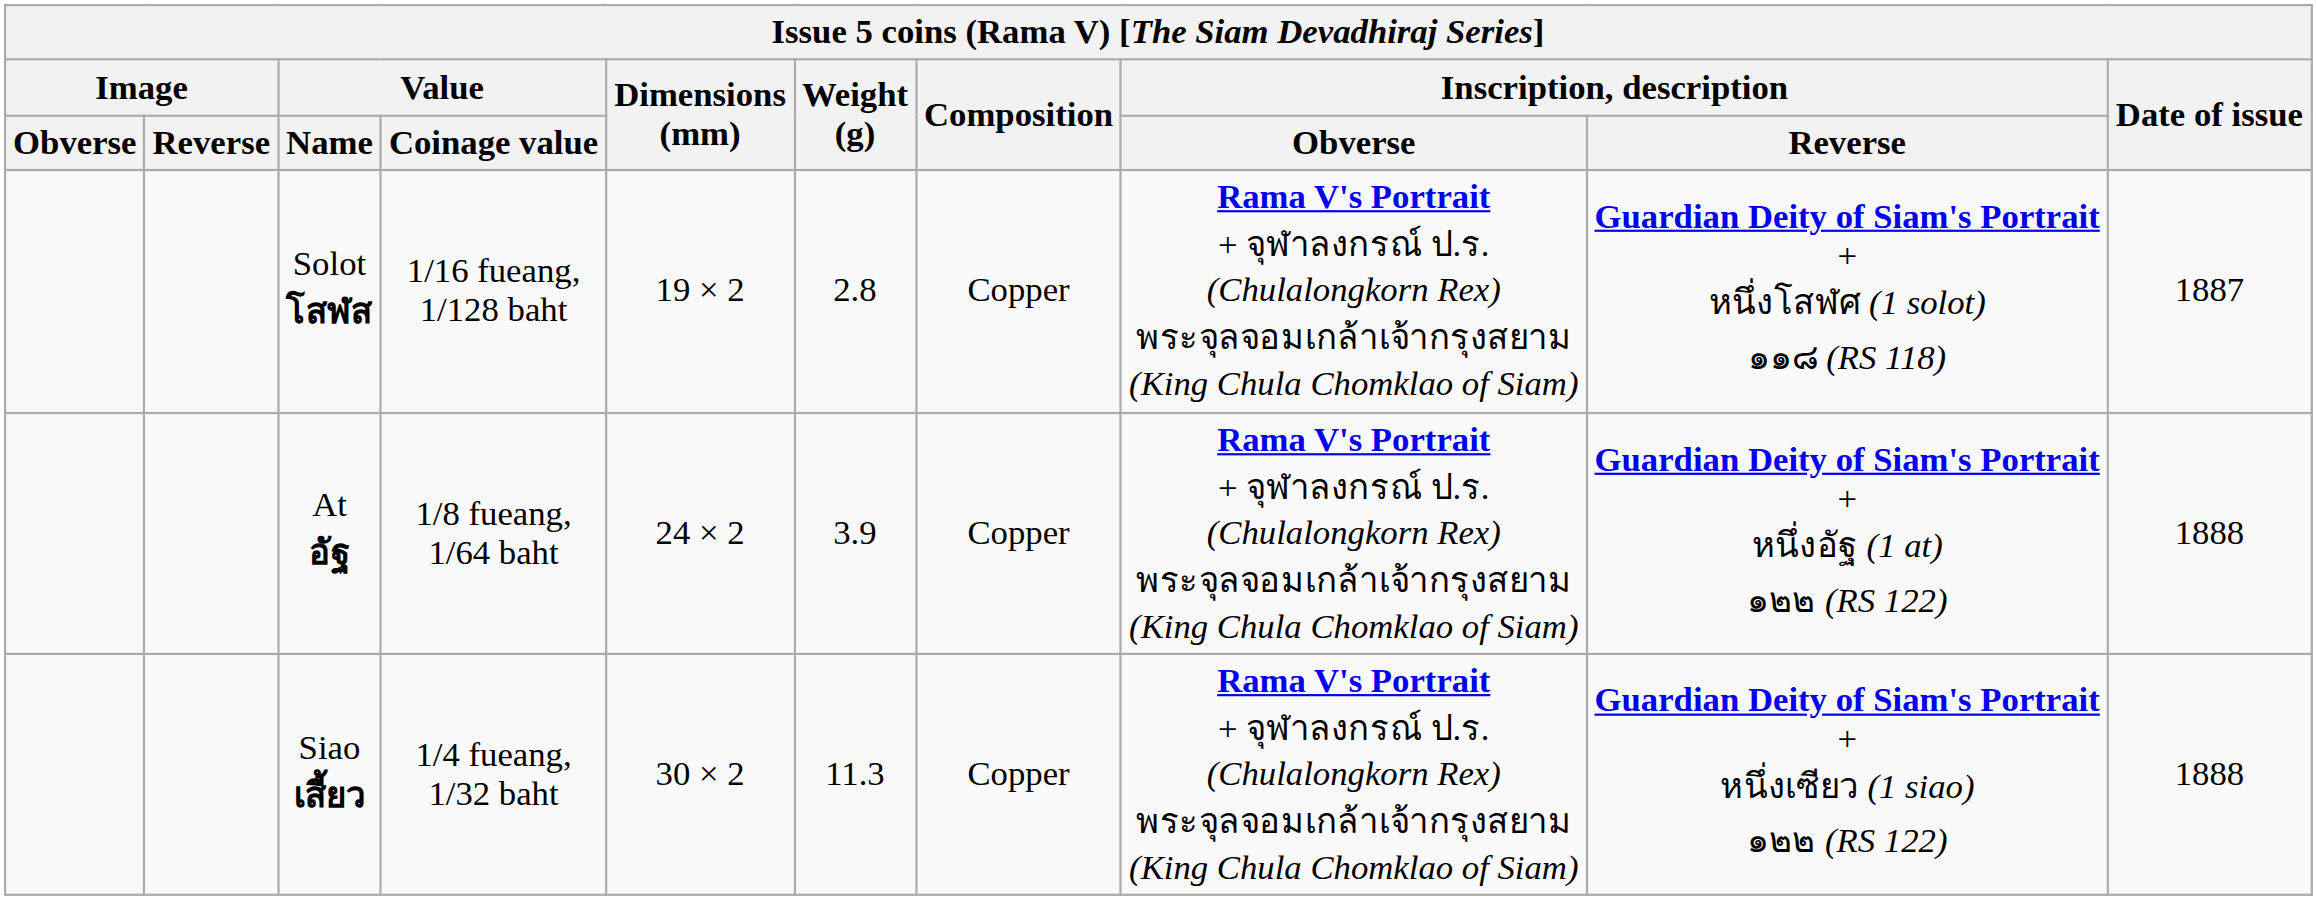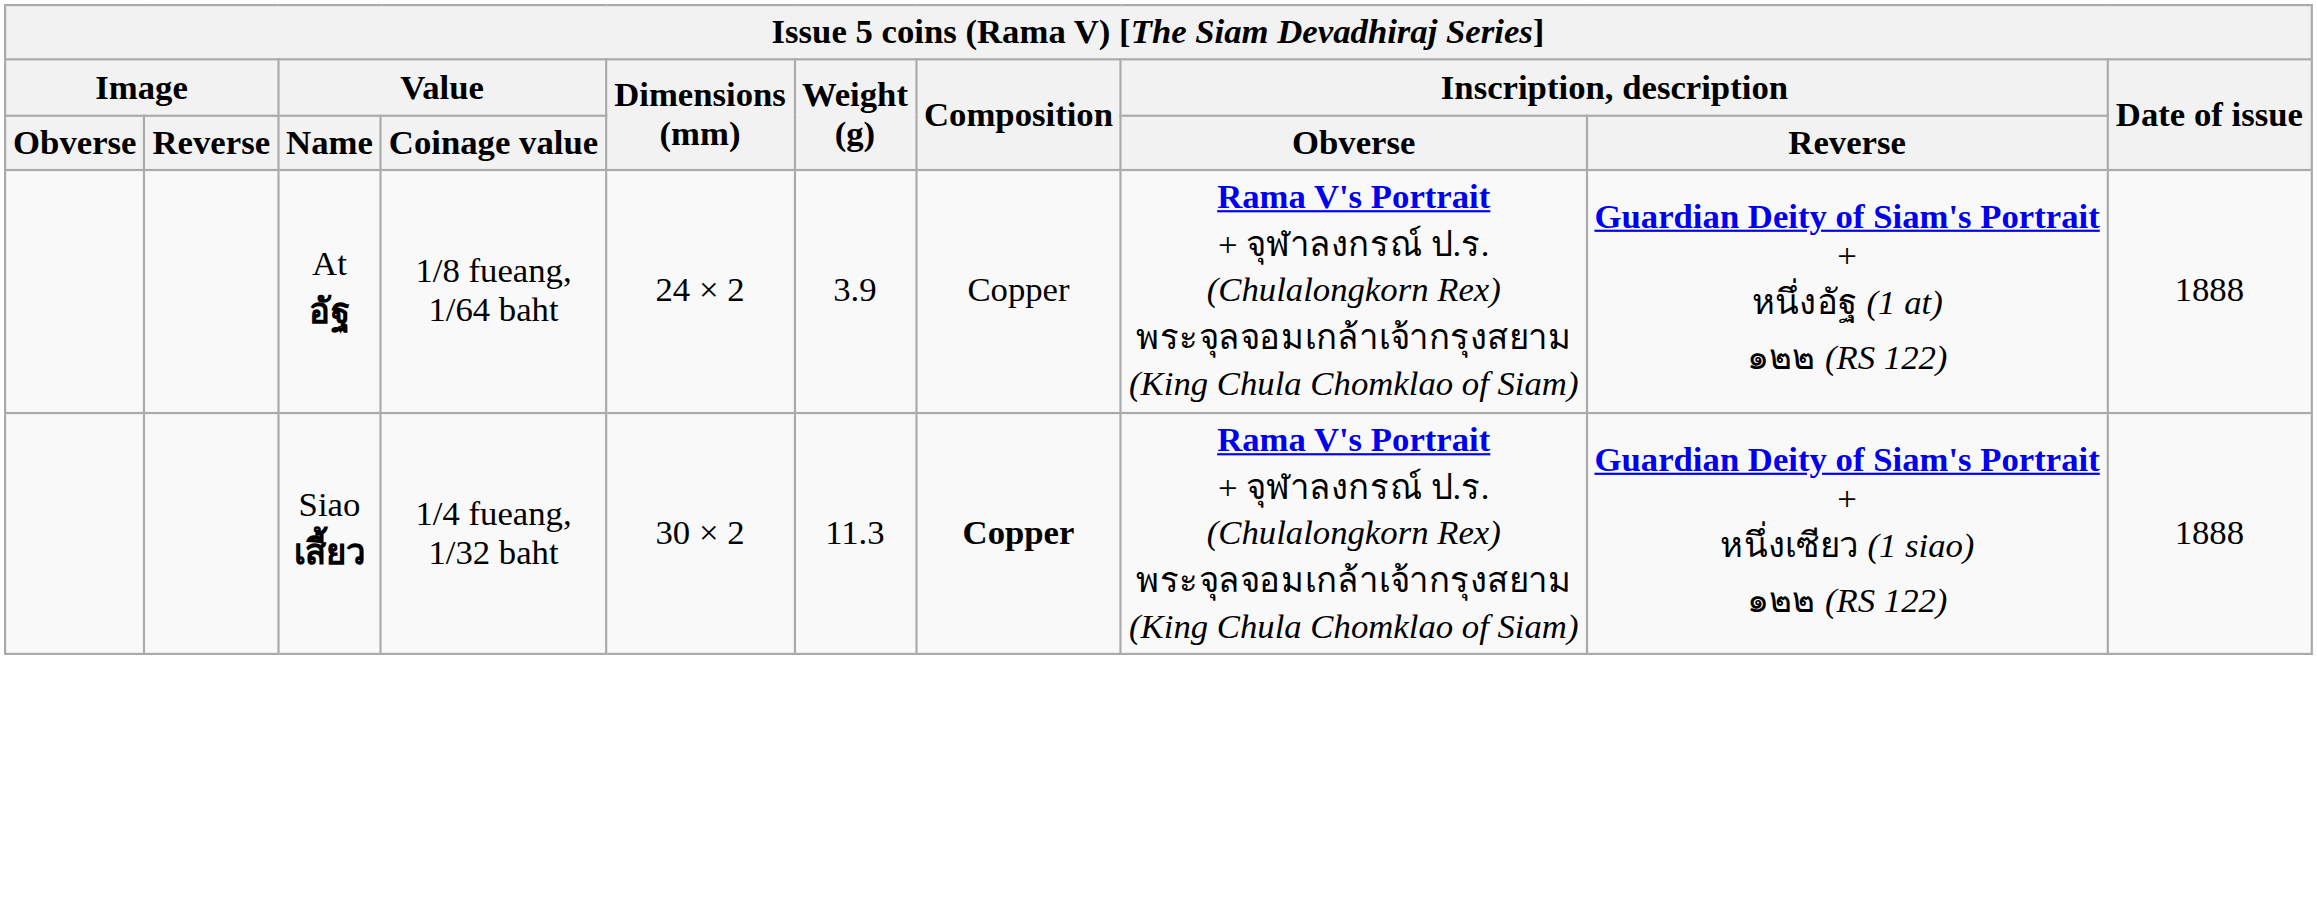- row: (330, 287)
(1019, 773) normal -> (1019, 532) bold
